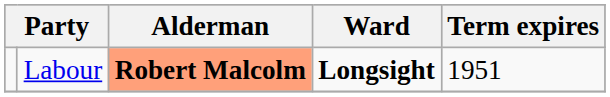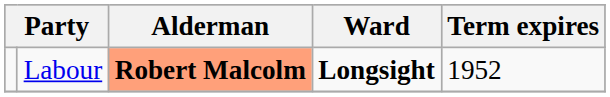(475, 69) 1951 -> (475, 69) 1952
